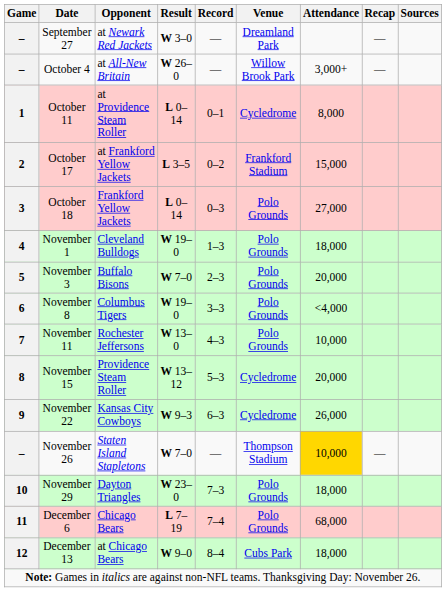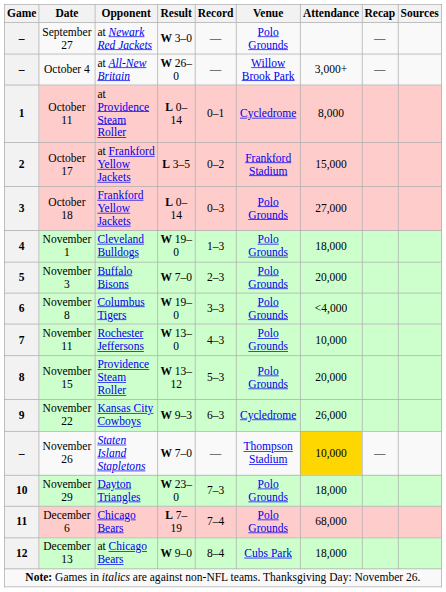(268, 38) Dreamland Park -> (268, 38) Polo Grounds
(268, 377) Cycledrome -> (268, 377) Polo Grounds
